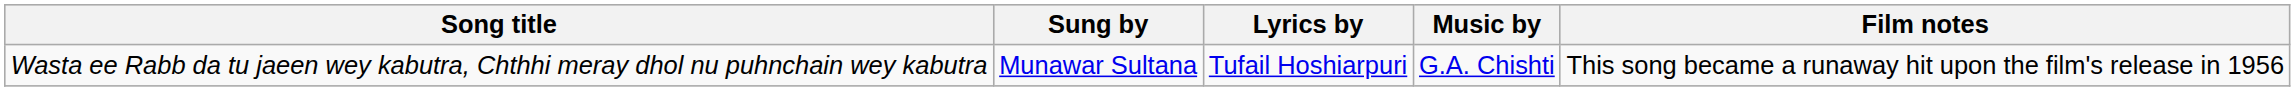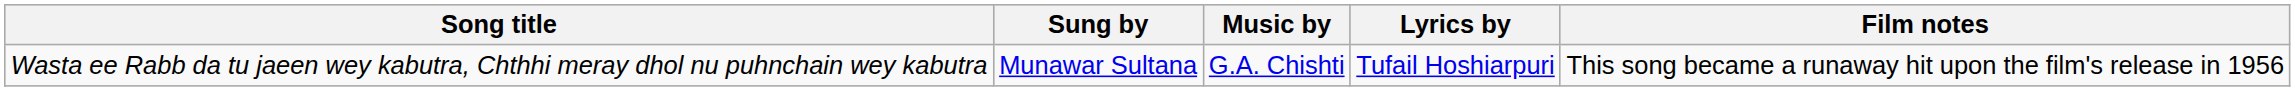columns swapped: (1308, 24) <-> (1487, 24)
